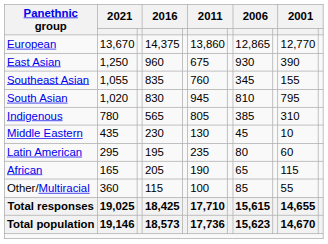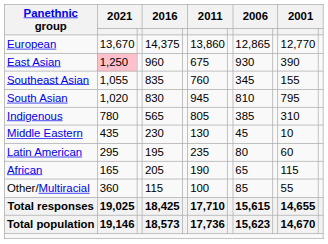(114, 62) no background -> (114, 62) pink background
